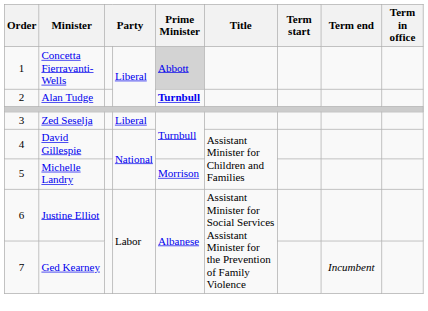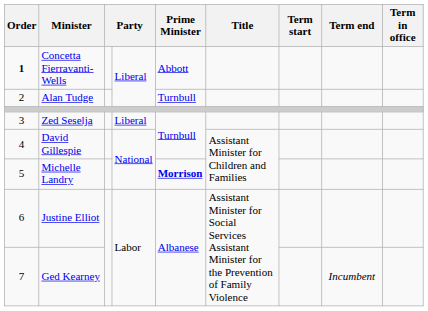(22, 68) normal -> (22, 68) bold
(173, 68) lightgrey background -> (173, 68) no background
(179, 97) bold -> (177, 97) normal
(179, 174) normal -> (180, 174) bold
